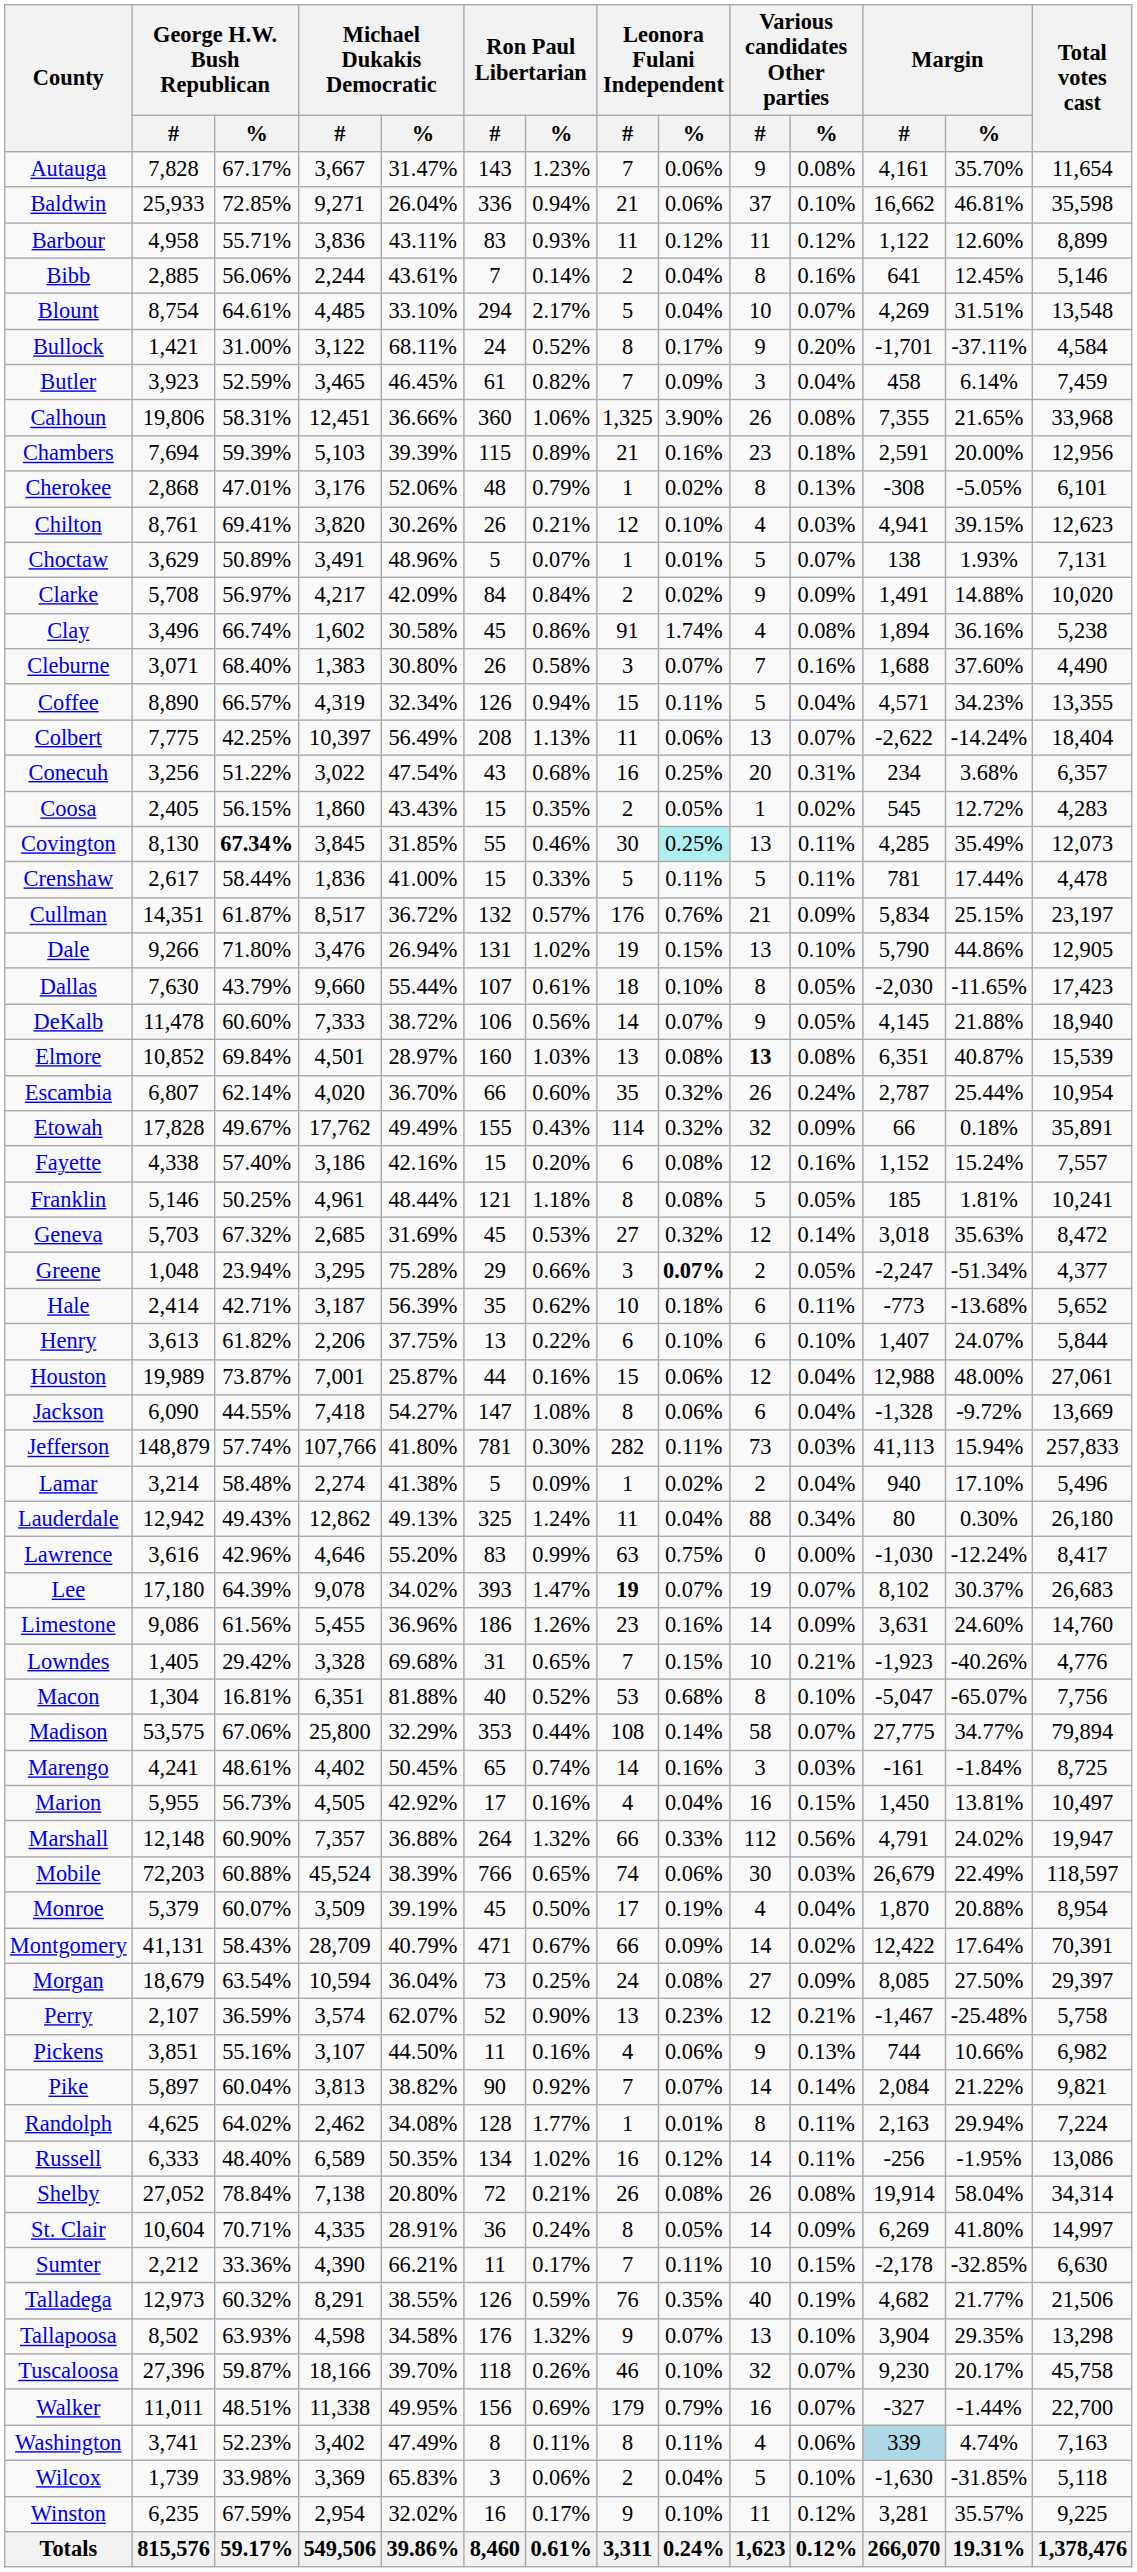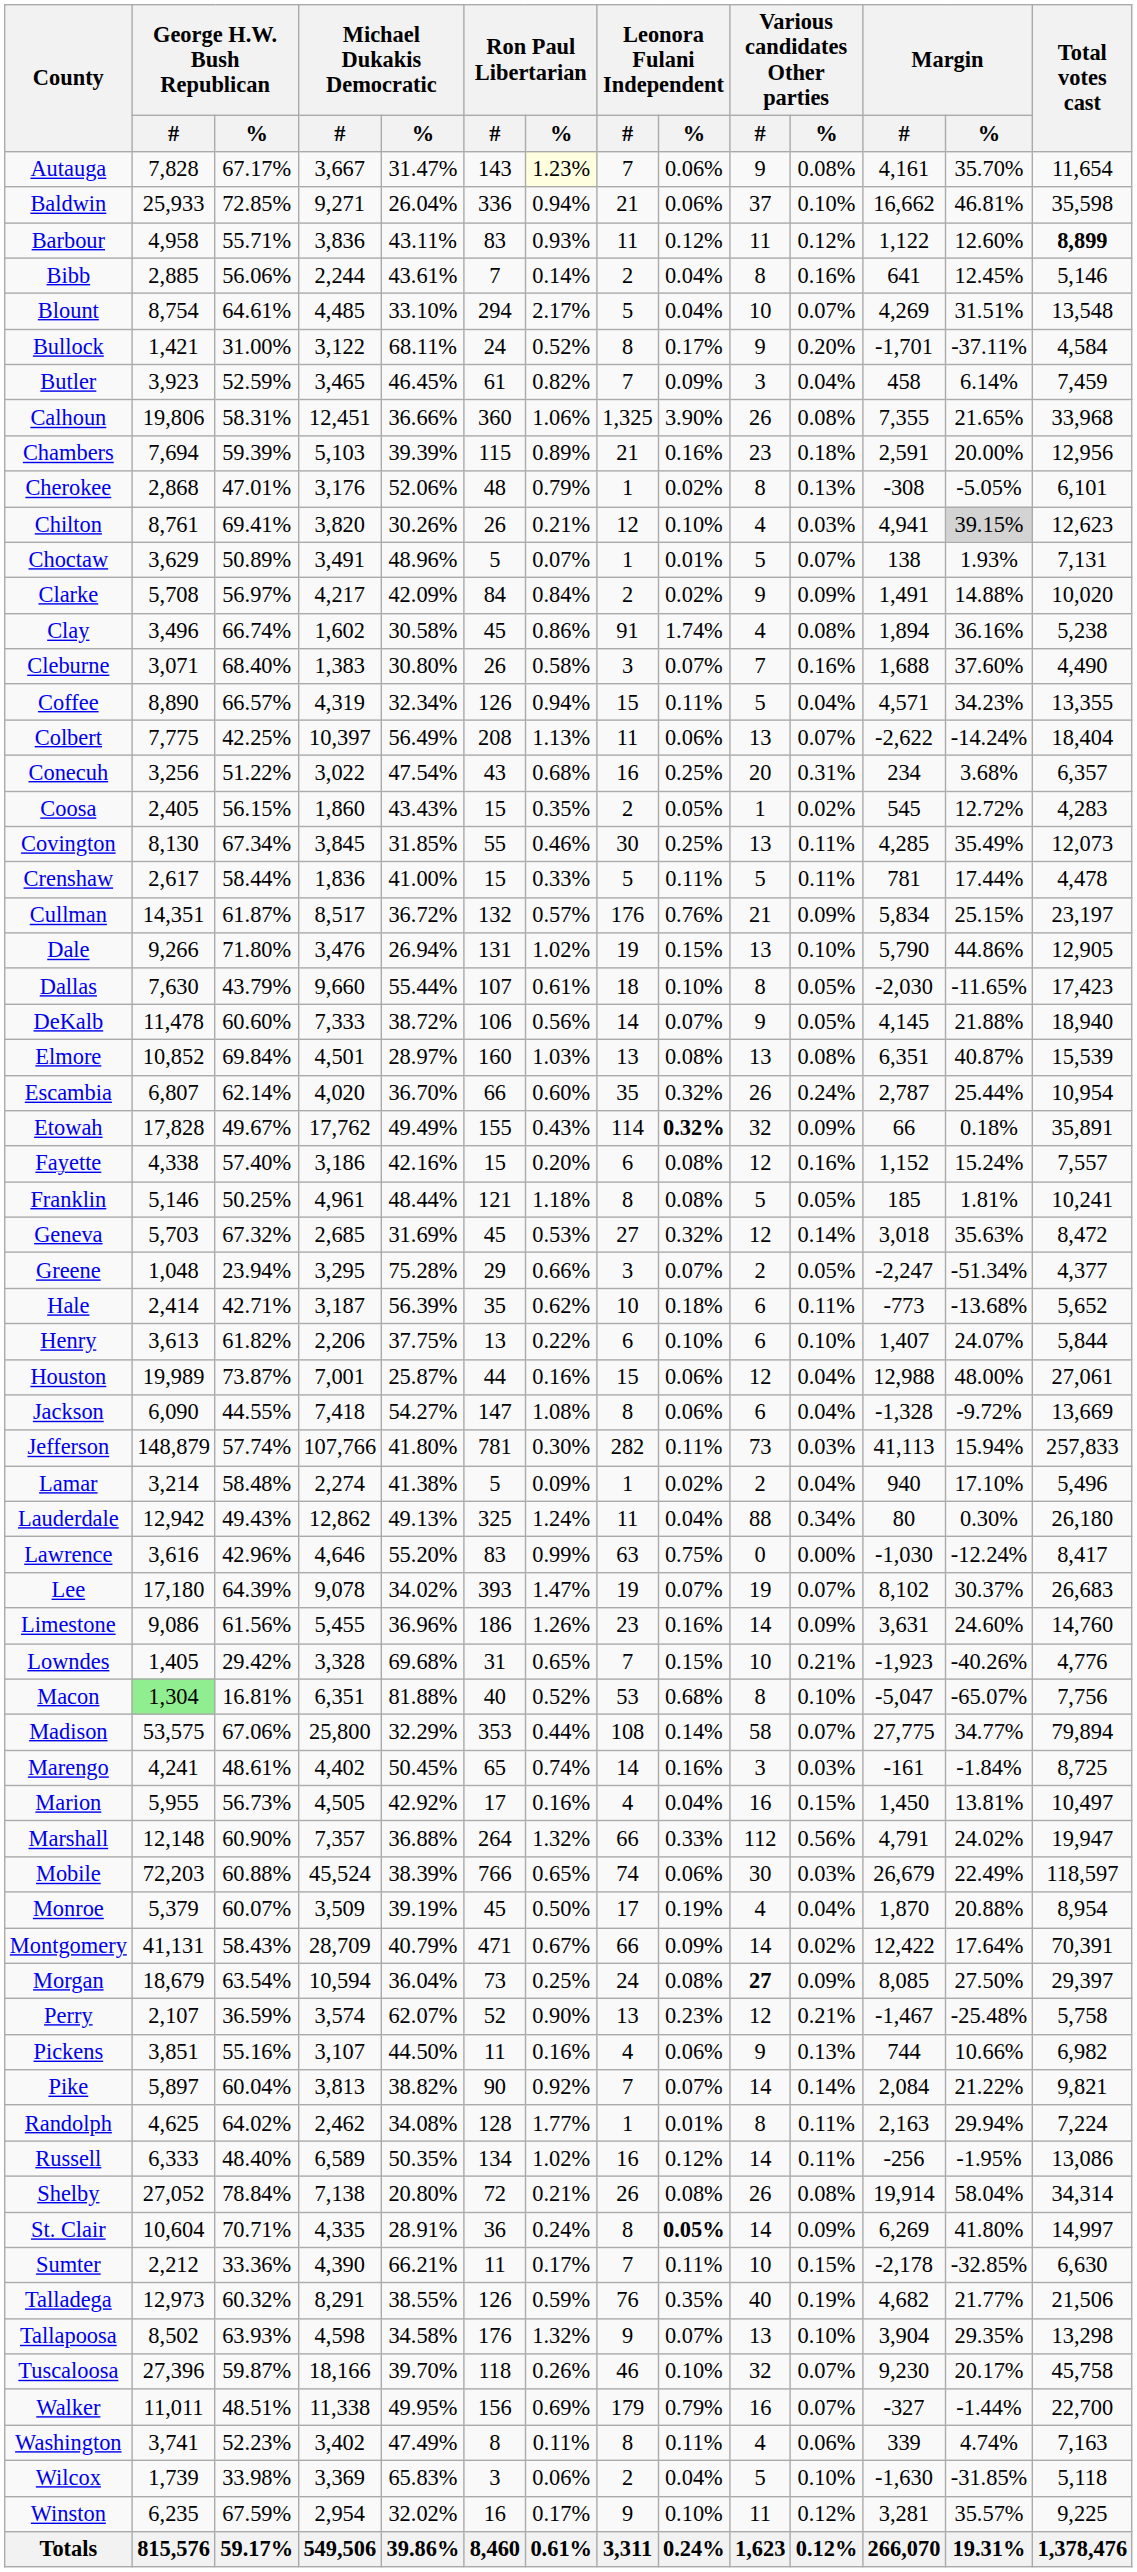(561, 168) no background -> (561, 168) lightyellow background
(1082, 239) normal -> (1082, 239) bold
(989, 524) no background -> (989, 524) lightgrey background
(257, 843) bold -> (257, 843) normal
(694, 843) paleturquoise background -> (694, 843) no background
(760, 1057) bold -> (760, 1057) normal
(694, 1128) normal -> (694, 1128) bold
(694, 1270) bold -> (694, 1270) normal
(628, 1589) bold -> (628, 1589) normal
(174, 1696) no background -> (174, 1696) lightgreen background
(760, 1980) normal -> (760, 1980) bold
(694, 2229) normal -> (694, 2229) bold
(904, 2442) lightblue background -> (904, 2442) no background
